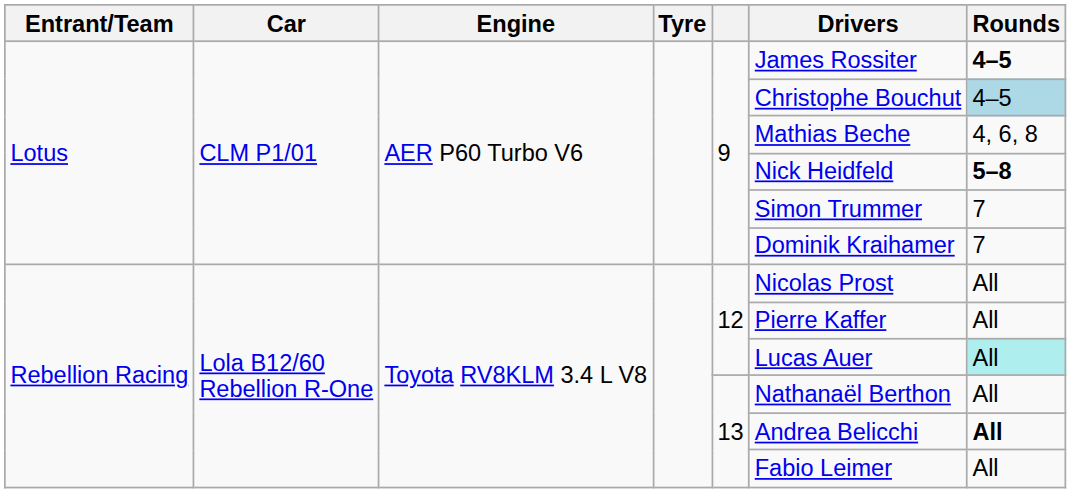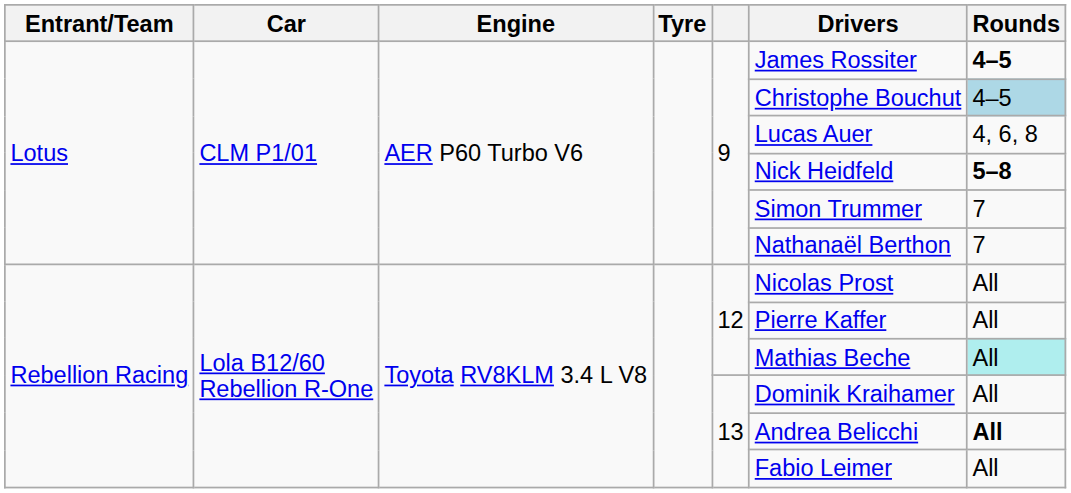(833, 134) Mathias Beche -> (814, 134) Lucas Auer
(855, 246) Dominik Kraihamer -> (853, 246) Nathanaël Berthon
(814, 357) Lucas Auer -> (833, 357) Mathias Beche
(853, 394) Nathanaël Berthon -> (855, 394) Dominik Kraihamer
